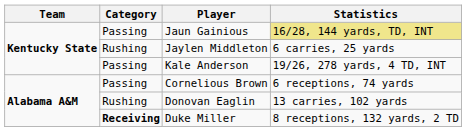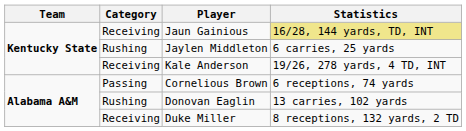(125, 31) Passing -> (131, 31) Receiving
(125, 66) Passing -> (131, 66) Receiving
(131, 118) bold -> (131, 118) normal
